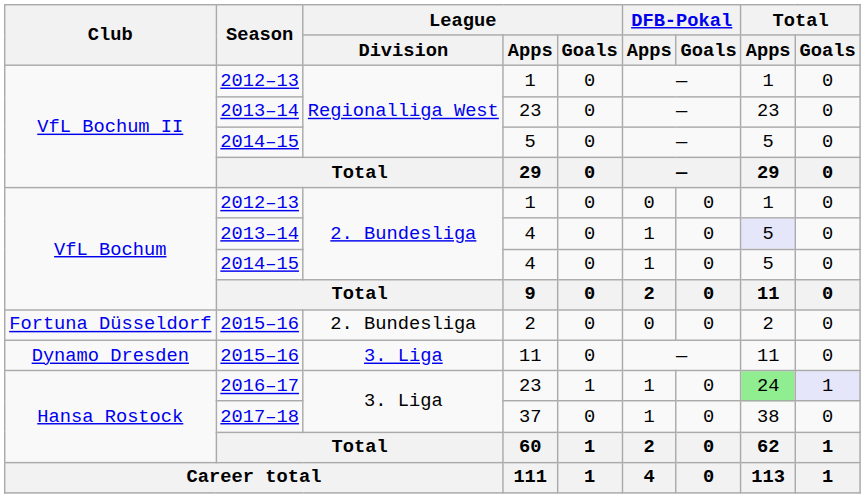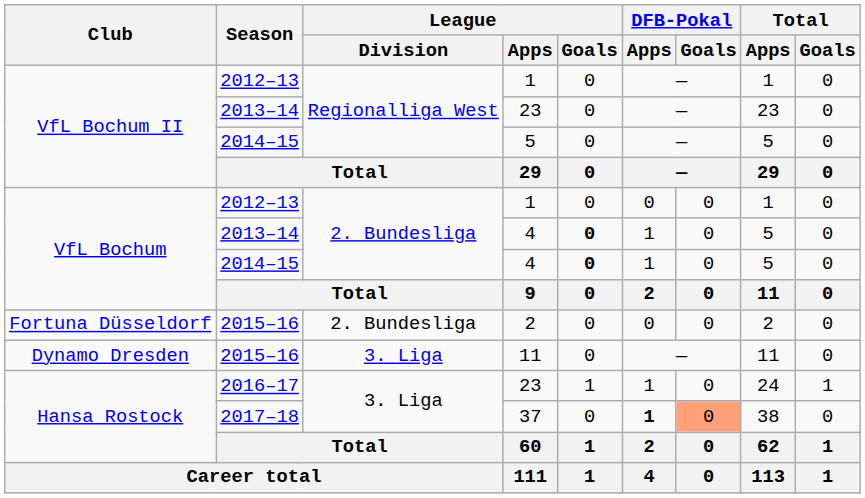(590, 234) normal -> (590, 234) bold
(768, 234) lavender background -> (768, 234) no background
(590, 264) normal -> (590, 264) bold
(768, 386) lightgreen background -> (768, 386) no background
(828, 386) lavender background -> (828, 386) no background
(649, 417) normal -> (649, 417) bold
(709, 417) no background -> (709, 417) lightsalmon background
